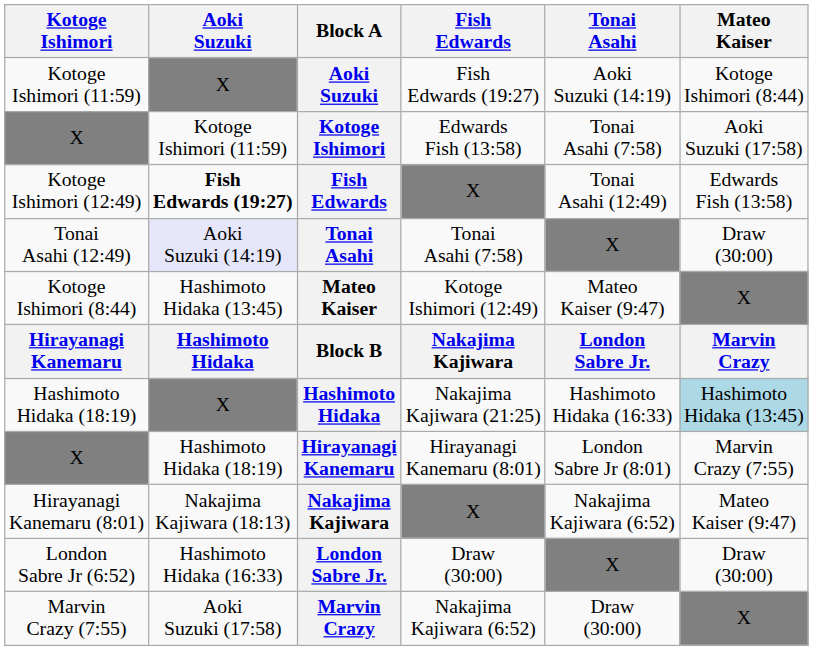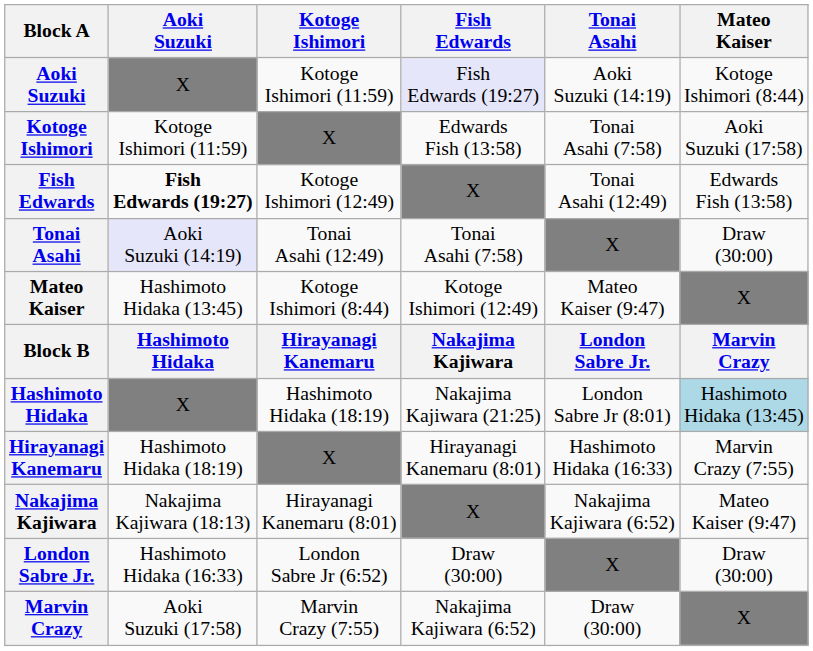columns swapped: (349, 31) <-> (76, 31)
(473, 84) no background -> (473, 84) lavender background
(612, 404) Hashimoto Hidaka (16:33) -> (612, 404) London Sabre Jr (8:01)
(612, 457) London Sabre Jr (8:01) -> (612, 457) Hashimoto Hidaka (16:33)
